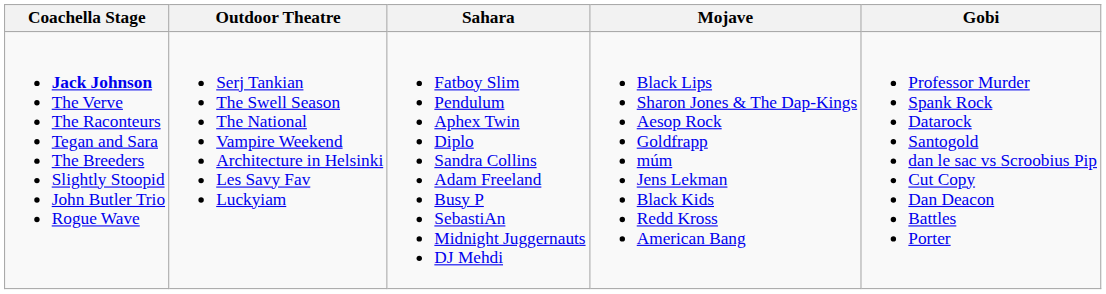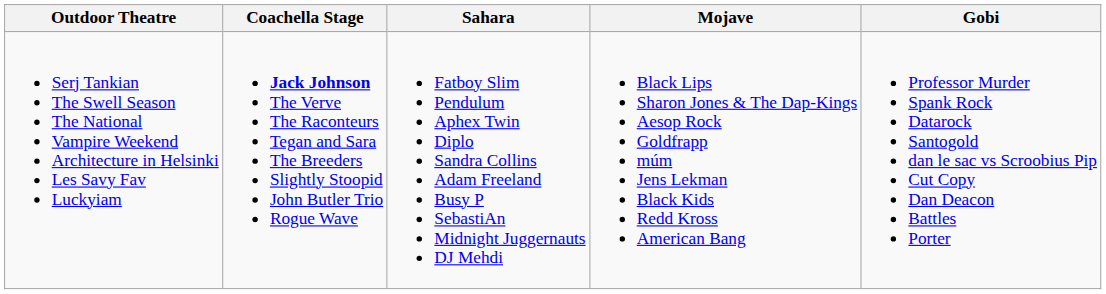columns swapped: (87, 18) <-> (278, 18)
